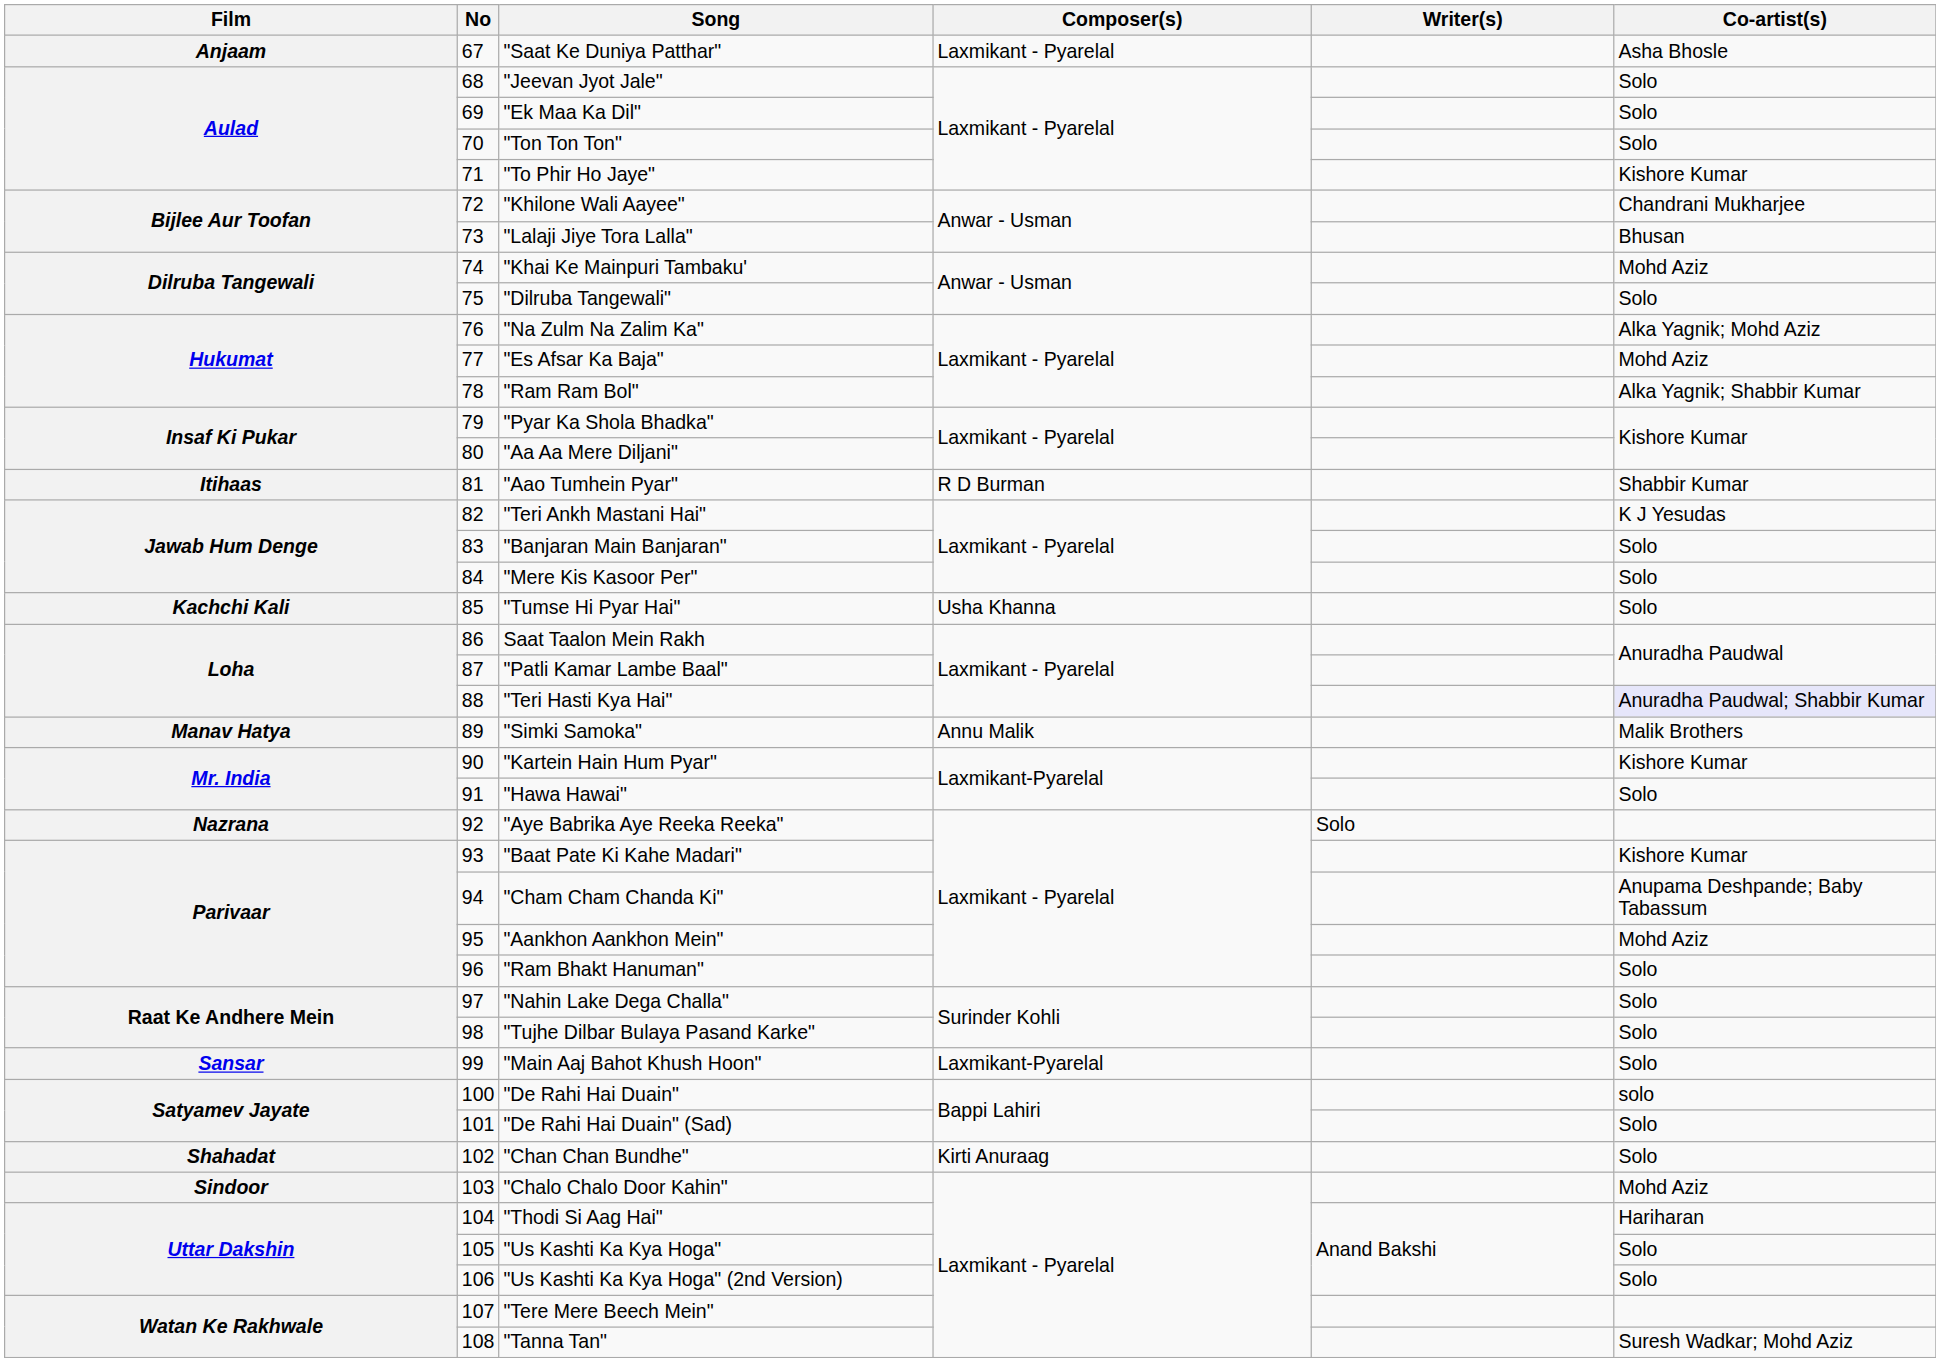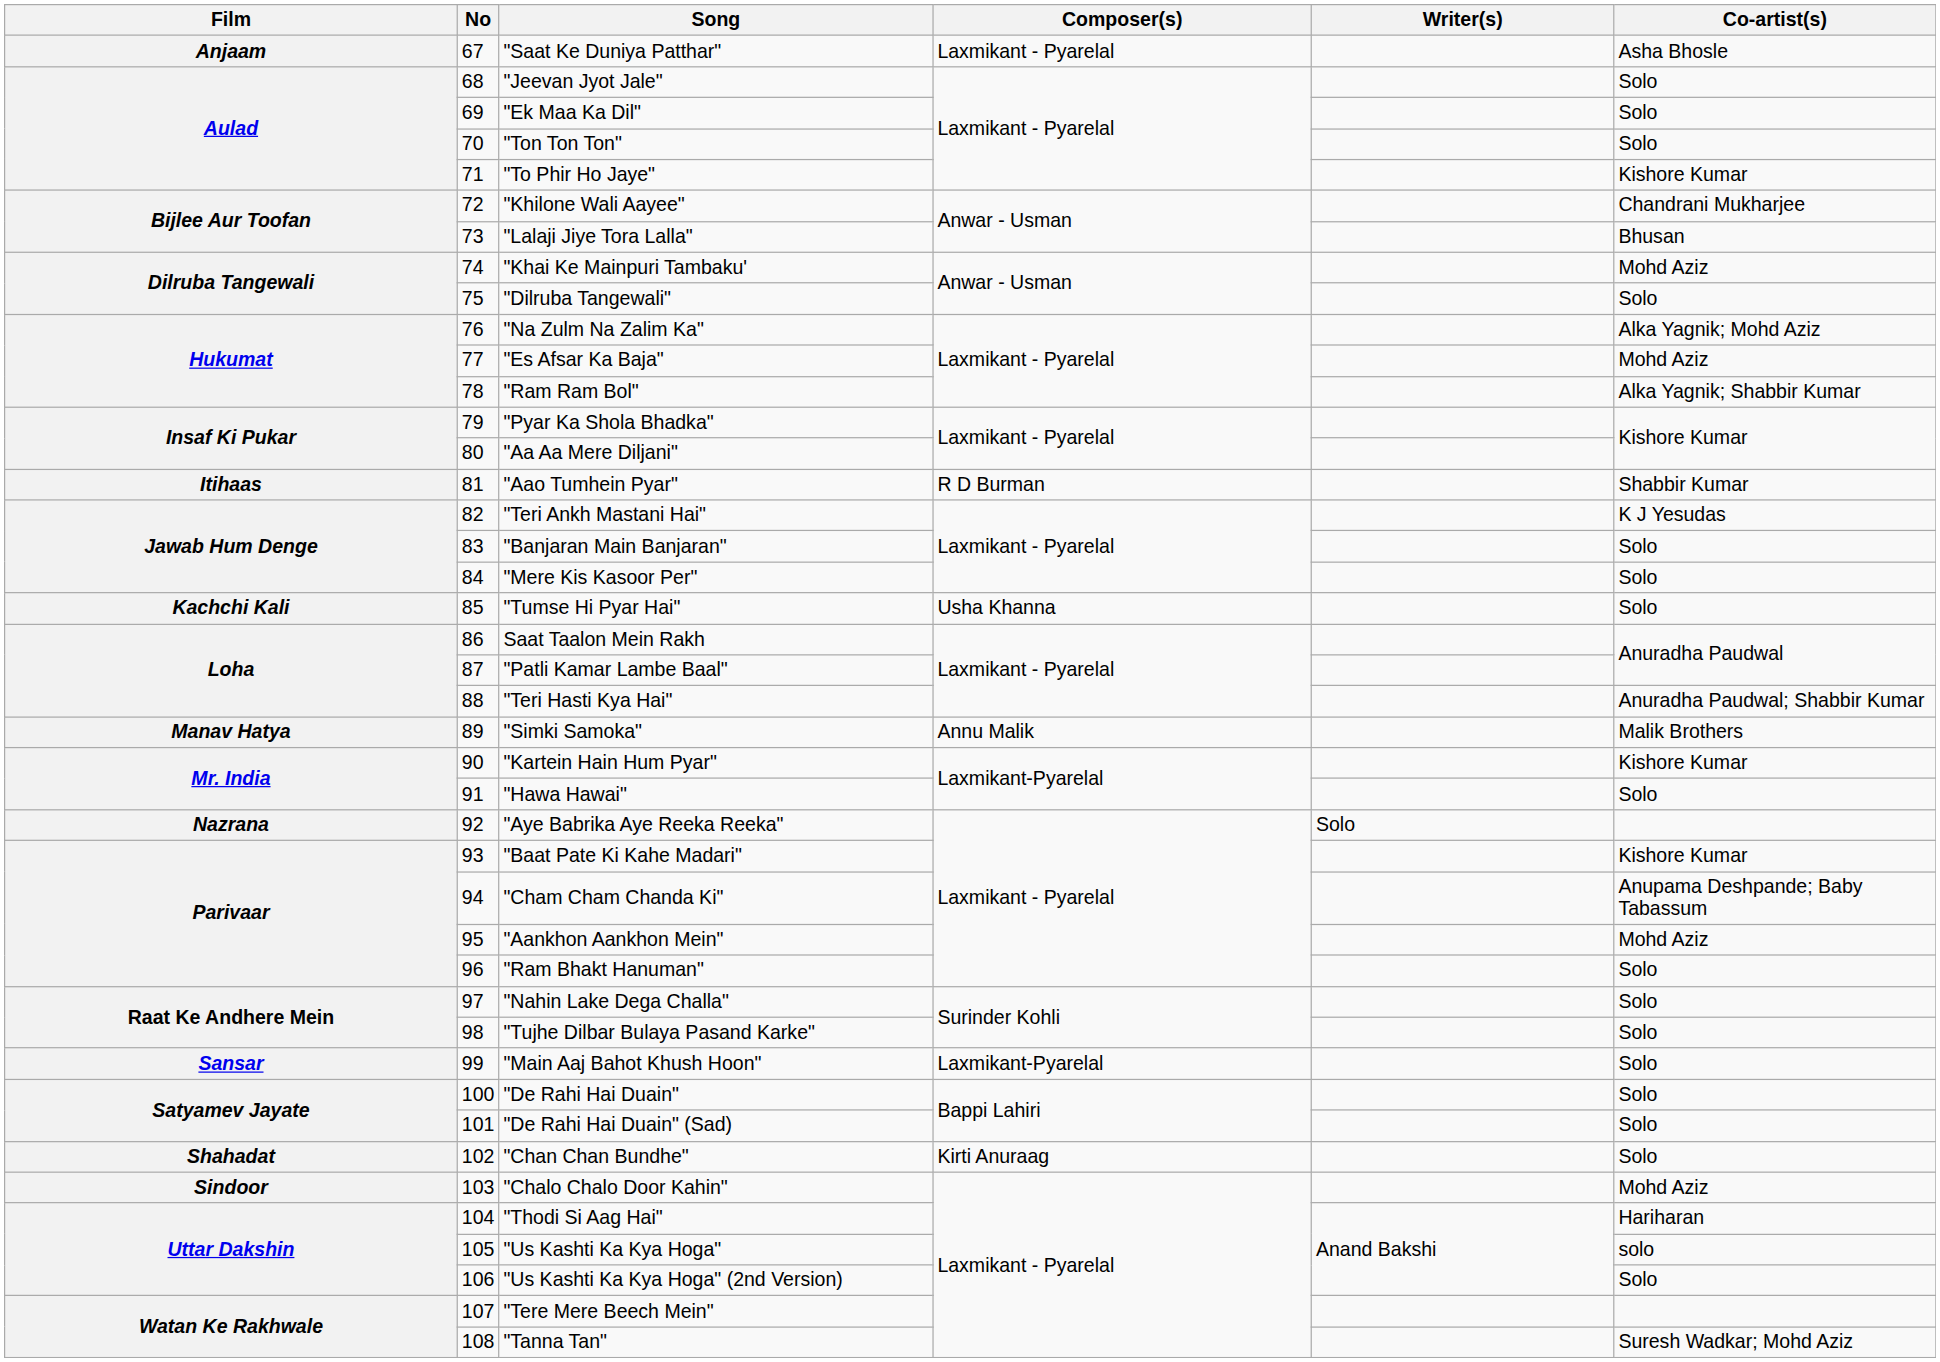(1771, 701) lavender background -> (1771, 701) no background
(1636, 1094) solo -> (1638, 1094) Solo
(1638, 1249) Solo -> (1636, 1249) solo
